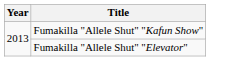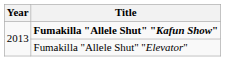(118, 30) normal -> (126, 30) bold
